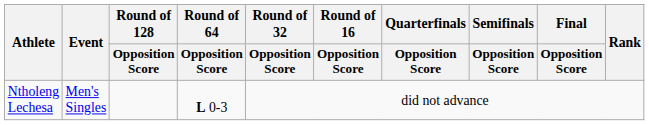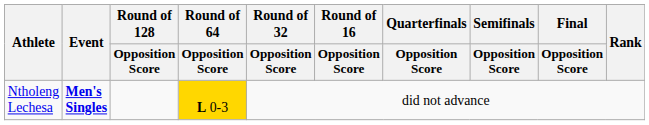(86, 100) normal -> (86, 100) bold
(212, 108) no background -> (213, 108) gold background
